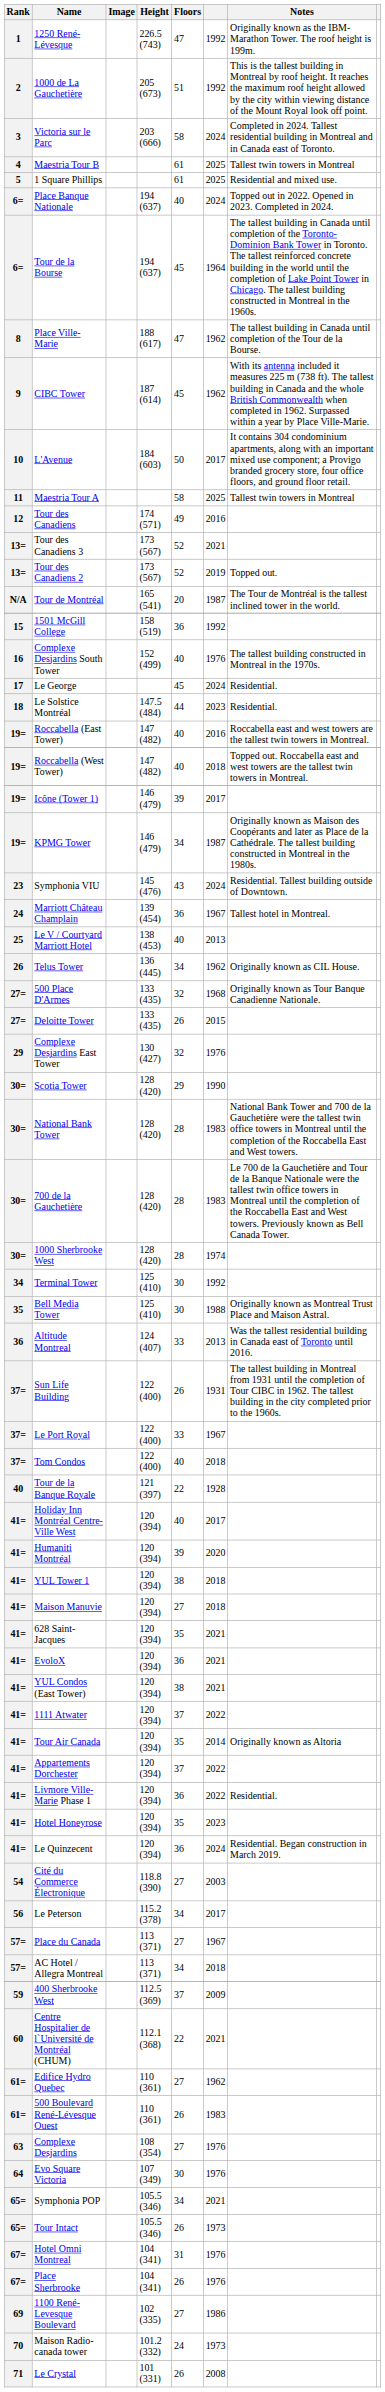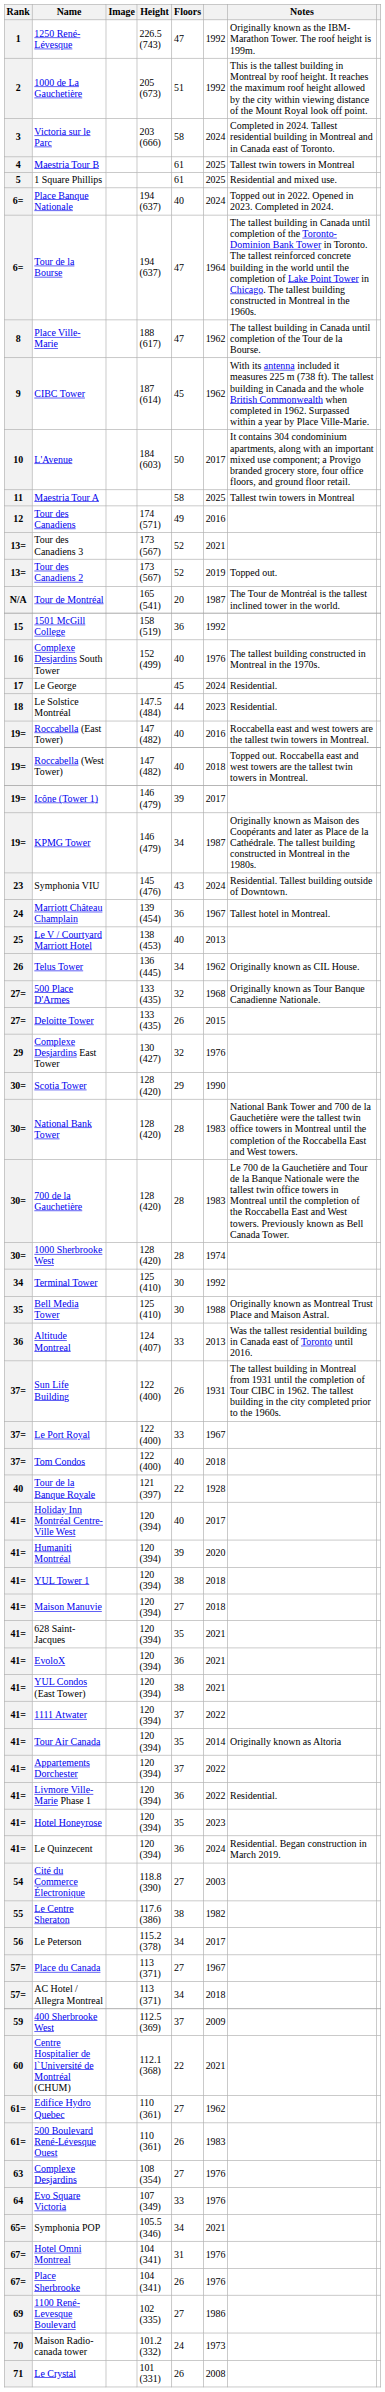(179, 267) 45 -> (179, 267) 47
+ row: (54, 1914)
(179, 2174) 30 -> (179, 2201) 33
- row: (56, 2228)
